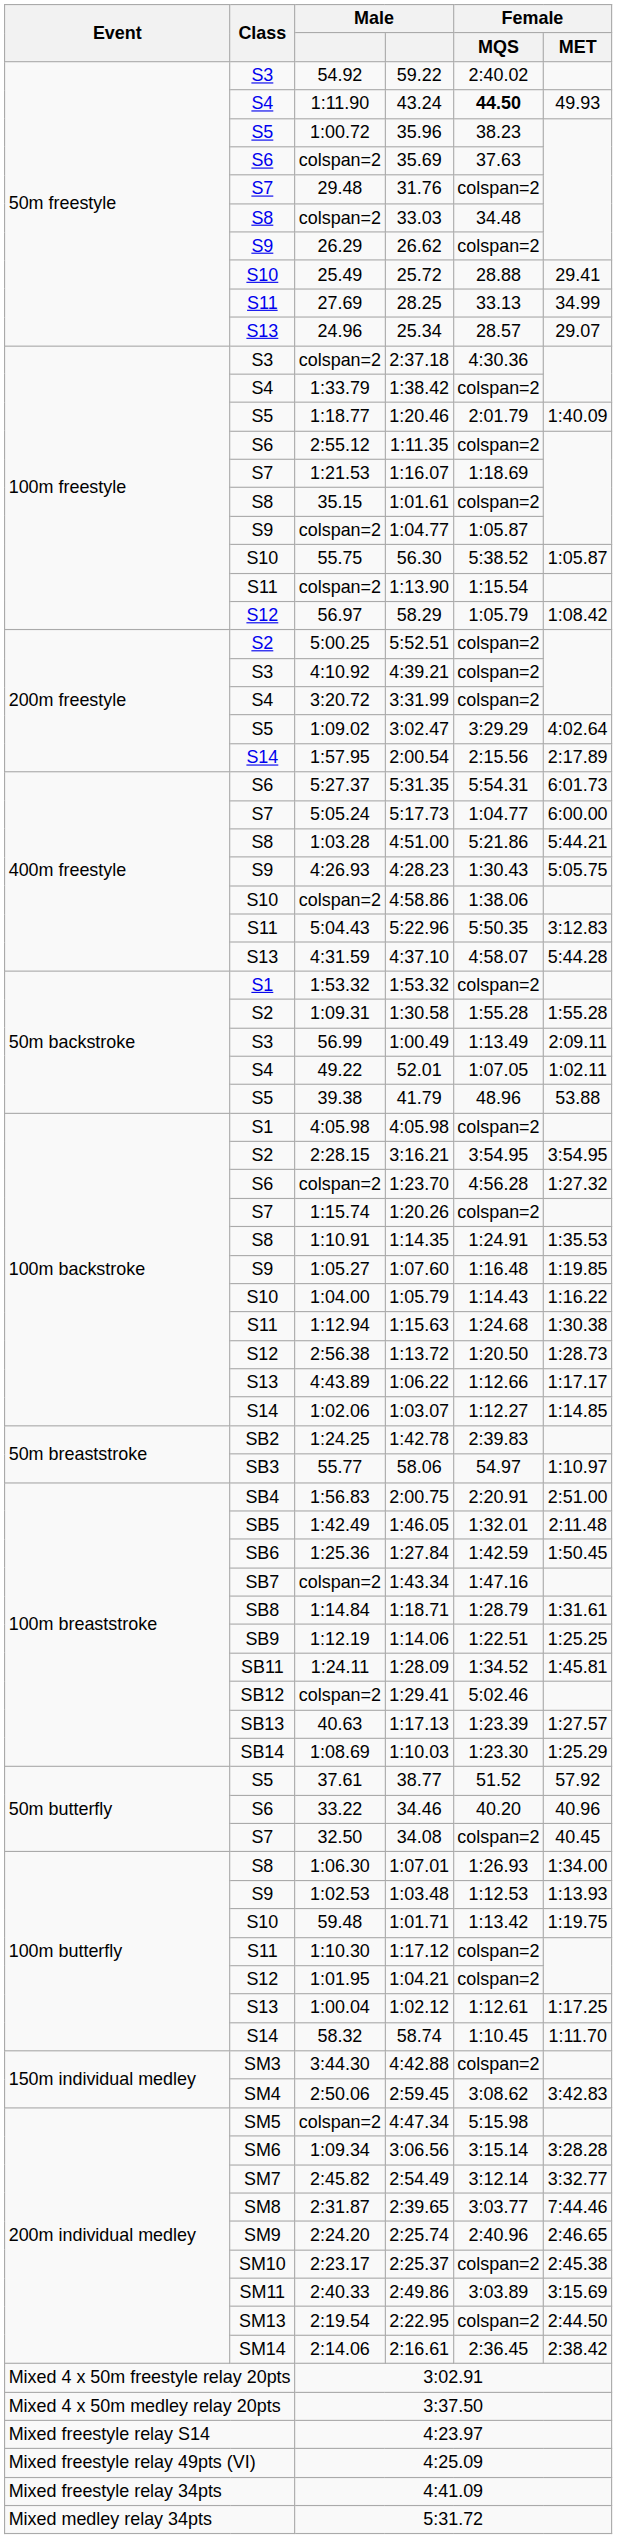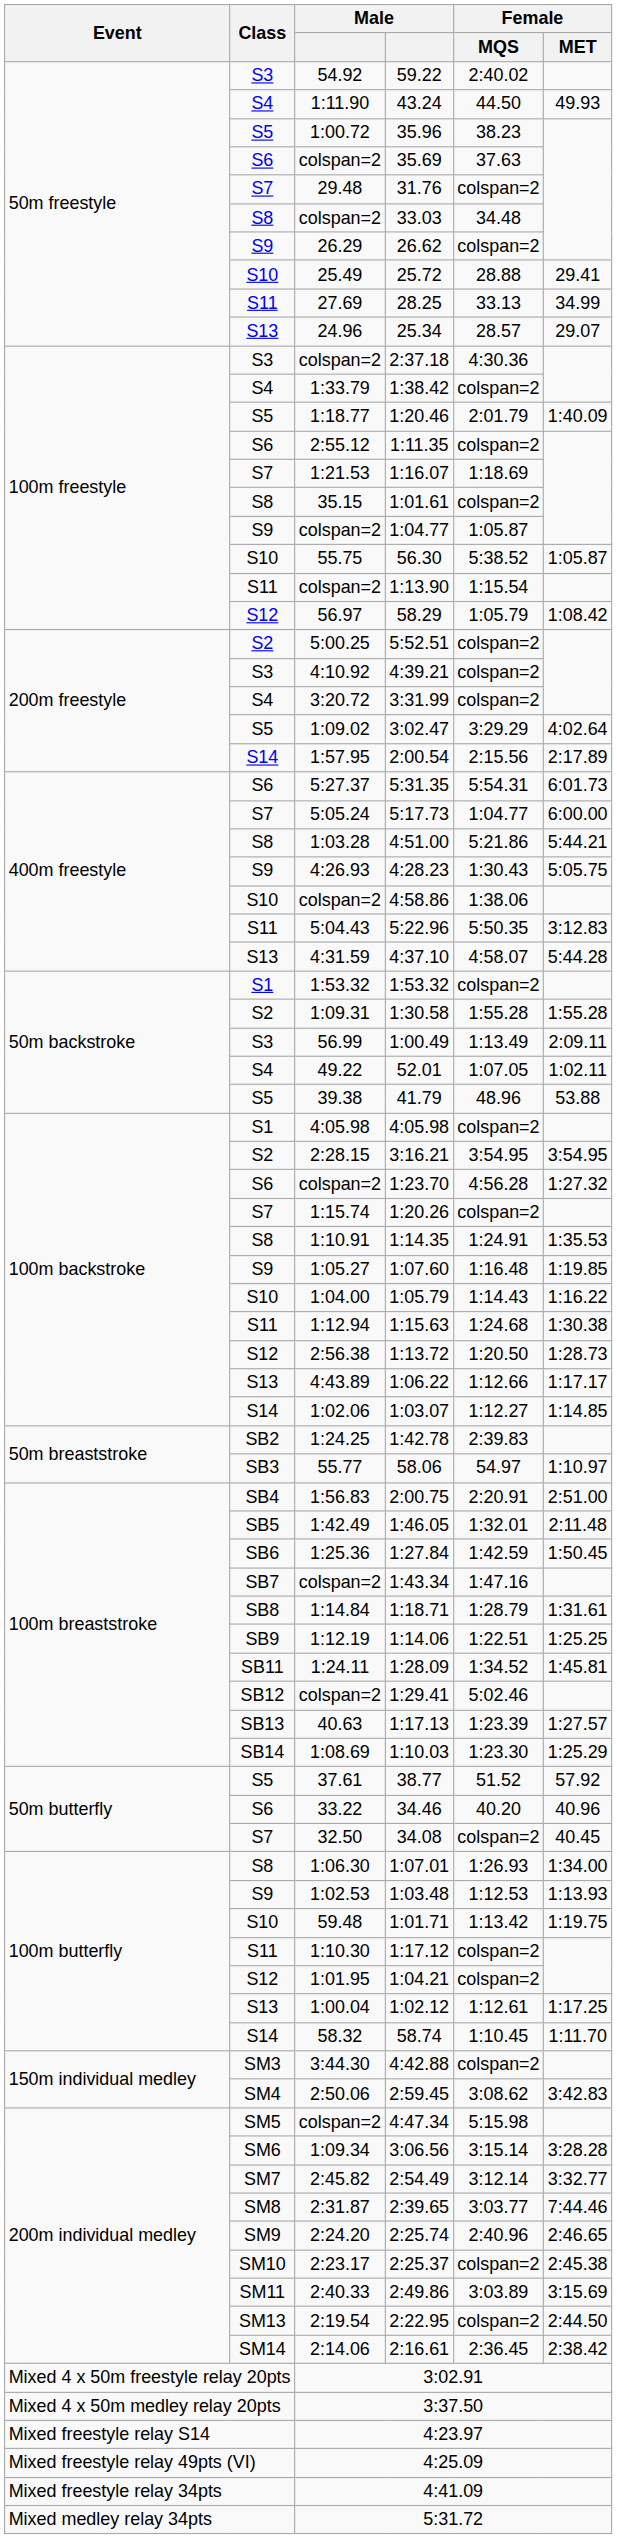(498, 103) bold -> (498, 103) normal
